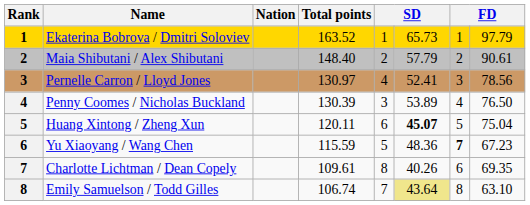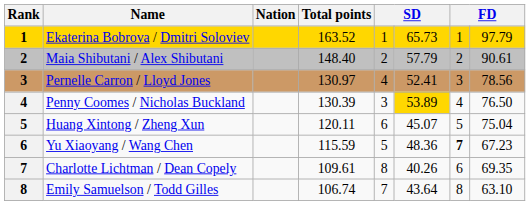(422, 102) no background -> (422, 102) gold background
(422, 124) bold -> (422, 124) normal
(422, 189) khaki background -> (422, 189) no background
